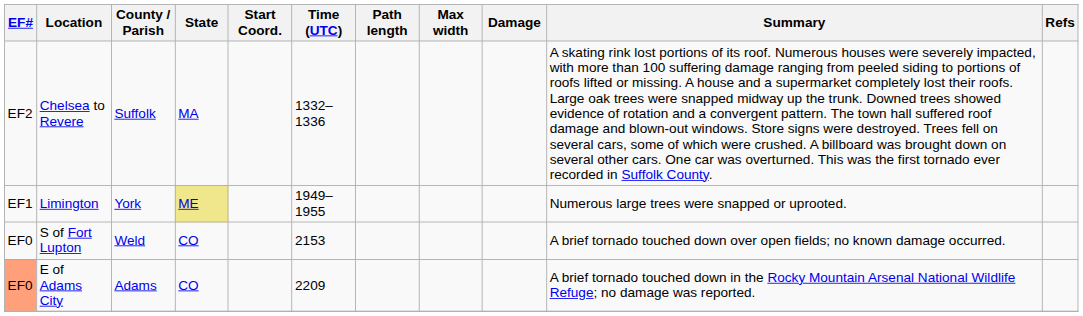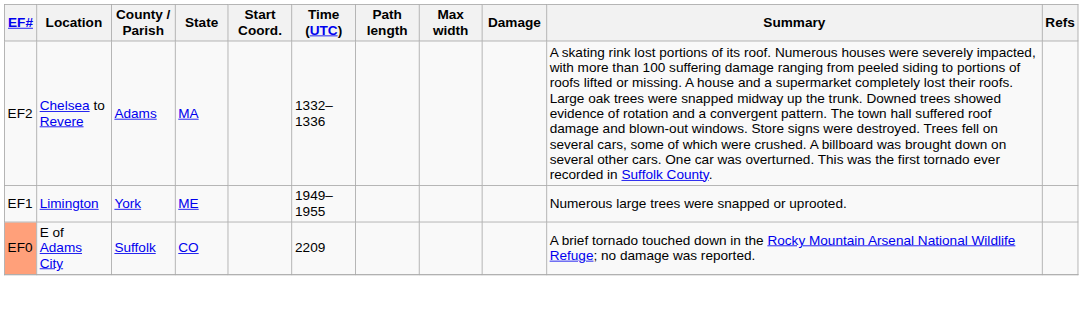(135, 113) Suffolk -> (136, 113) Adams
(188, 203) khaki background -> (188, 203) no background
- row: (66, 240)
(136, 285) Adams -> (135, 248) Suffolk
